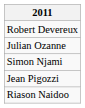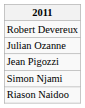(35, 62) Simon Njami -> (33, 62) Jean Pigozzi
(33, 78) Jean Pigozzi -> (35, 78) Simon Njami
